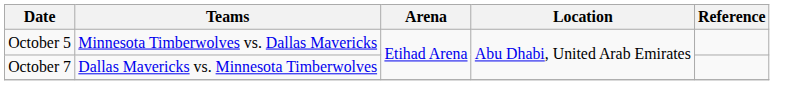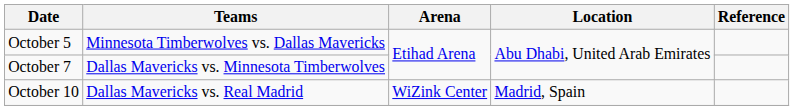+ row: (44, 92)
